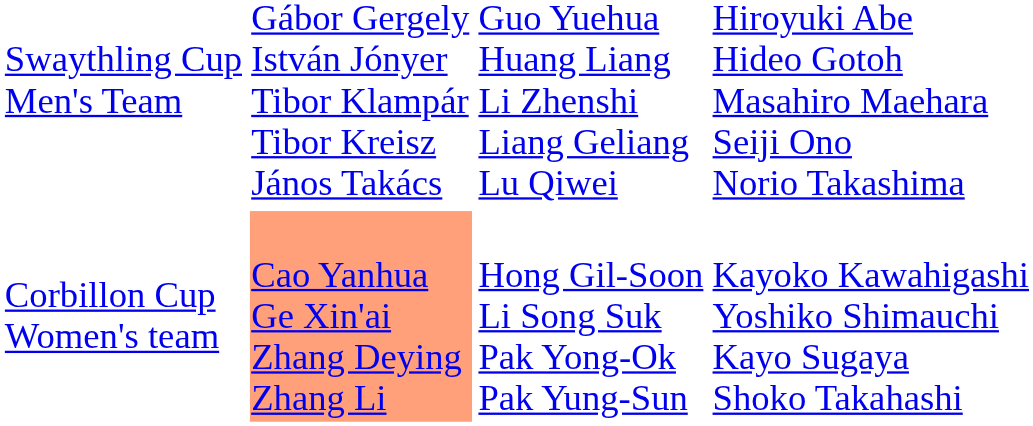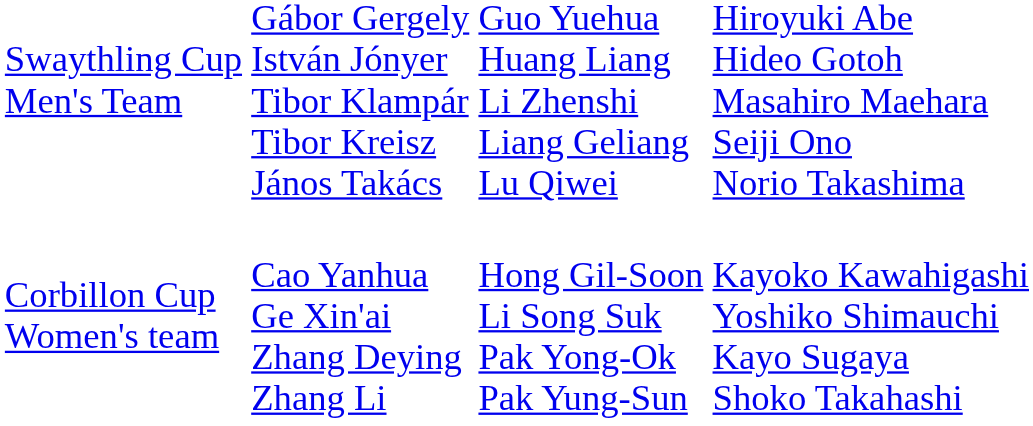(357, 336) lightsalmon background -> (357, 336) no background
